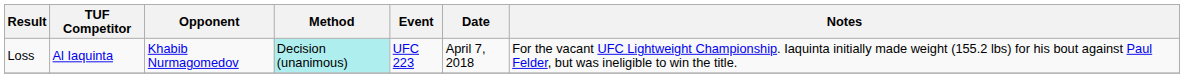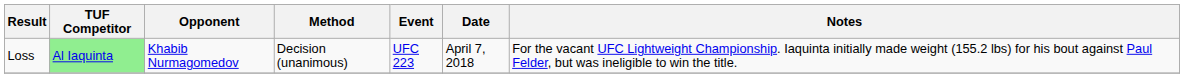(83, 55) no background -> (83, 55) lightgreen background
(312, 55) paleturquoise background -> (312, 55) no background
